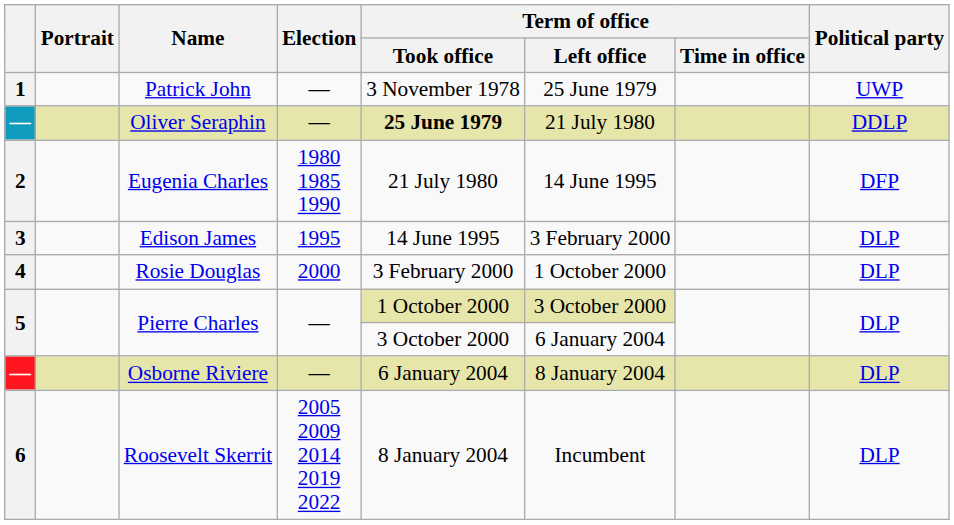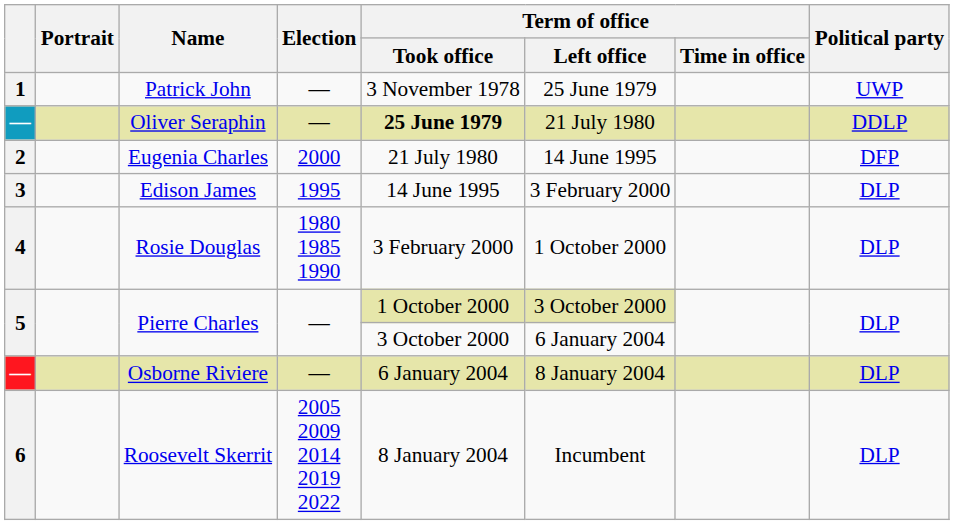(319, 180) 1980 1985 1990 -> (319, 156) 2000
(319, 271) 2000 -> (319, 247) 1980 1985 1990
